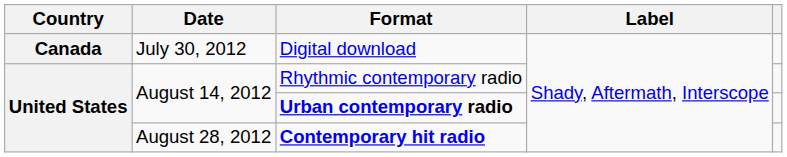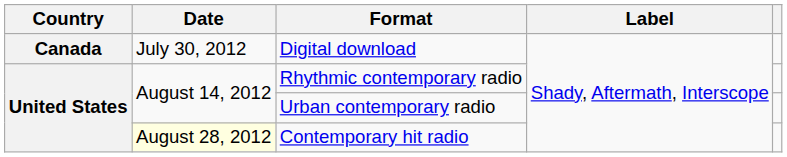(396, 107) bold -> (388, 107) normal
(204, 136) no background -> (204, 136) lightyellow background
(382, 136) bold -> (374, 136) normal
